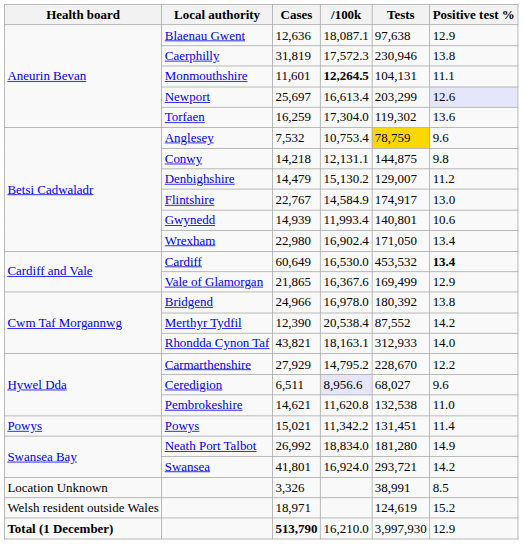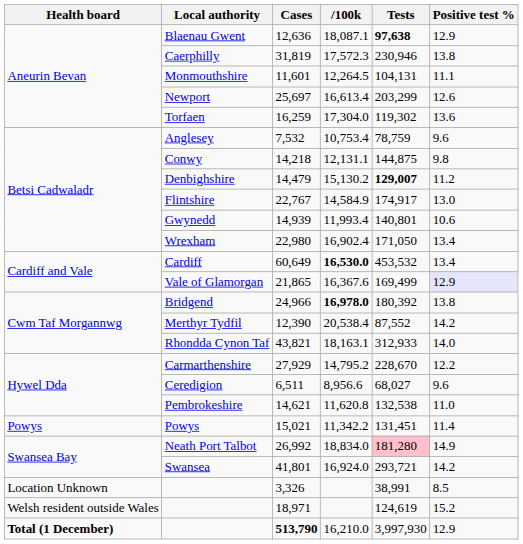(393, 35) normal -> (393, 35) bold
(346, 76) bold -> (346, 76) normal
(444, 96) lavender background -> (444, 96) no background
(393, 138) gold background -> (393, 138) no background
(396, 179) normal -> (396, 179) bold
(346, 261) normal -> (346, 261) bold
(444, 261) bold -> (444, 261) normal
(444, 281) no background -> (444, 281) lavender background
(346, 302) normal -> (346, 302) bold
(343, 384) lavender background -> (343, 384) no background
(396, 446) no background -> (396, 446) pink background
